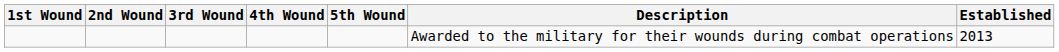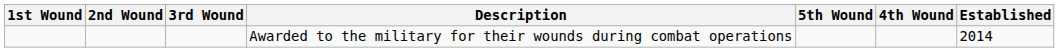columns swapped: (287, 15) <-> (682, 15)
(976, 37) 2013 -> (976, 37) 2014
